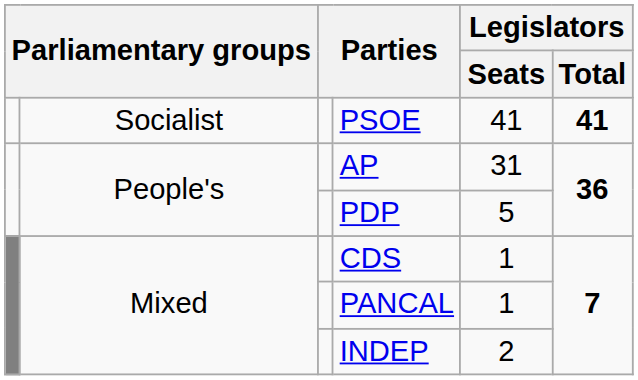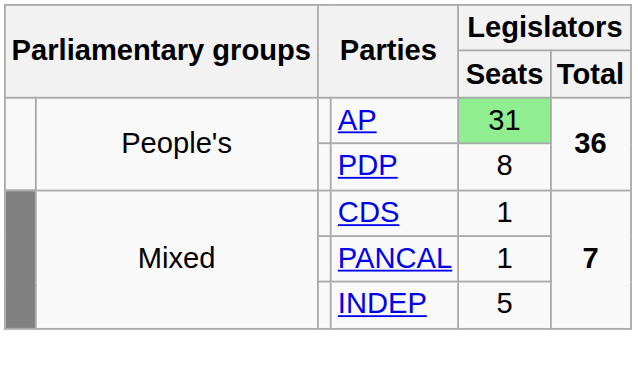- row: (380, 119)
(506, 166) no background -> (505, 119) lightgreen background
(506, 212) 5 -> (505, 166) 8
(506, 350) 2 -> (505, 304) 5
